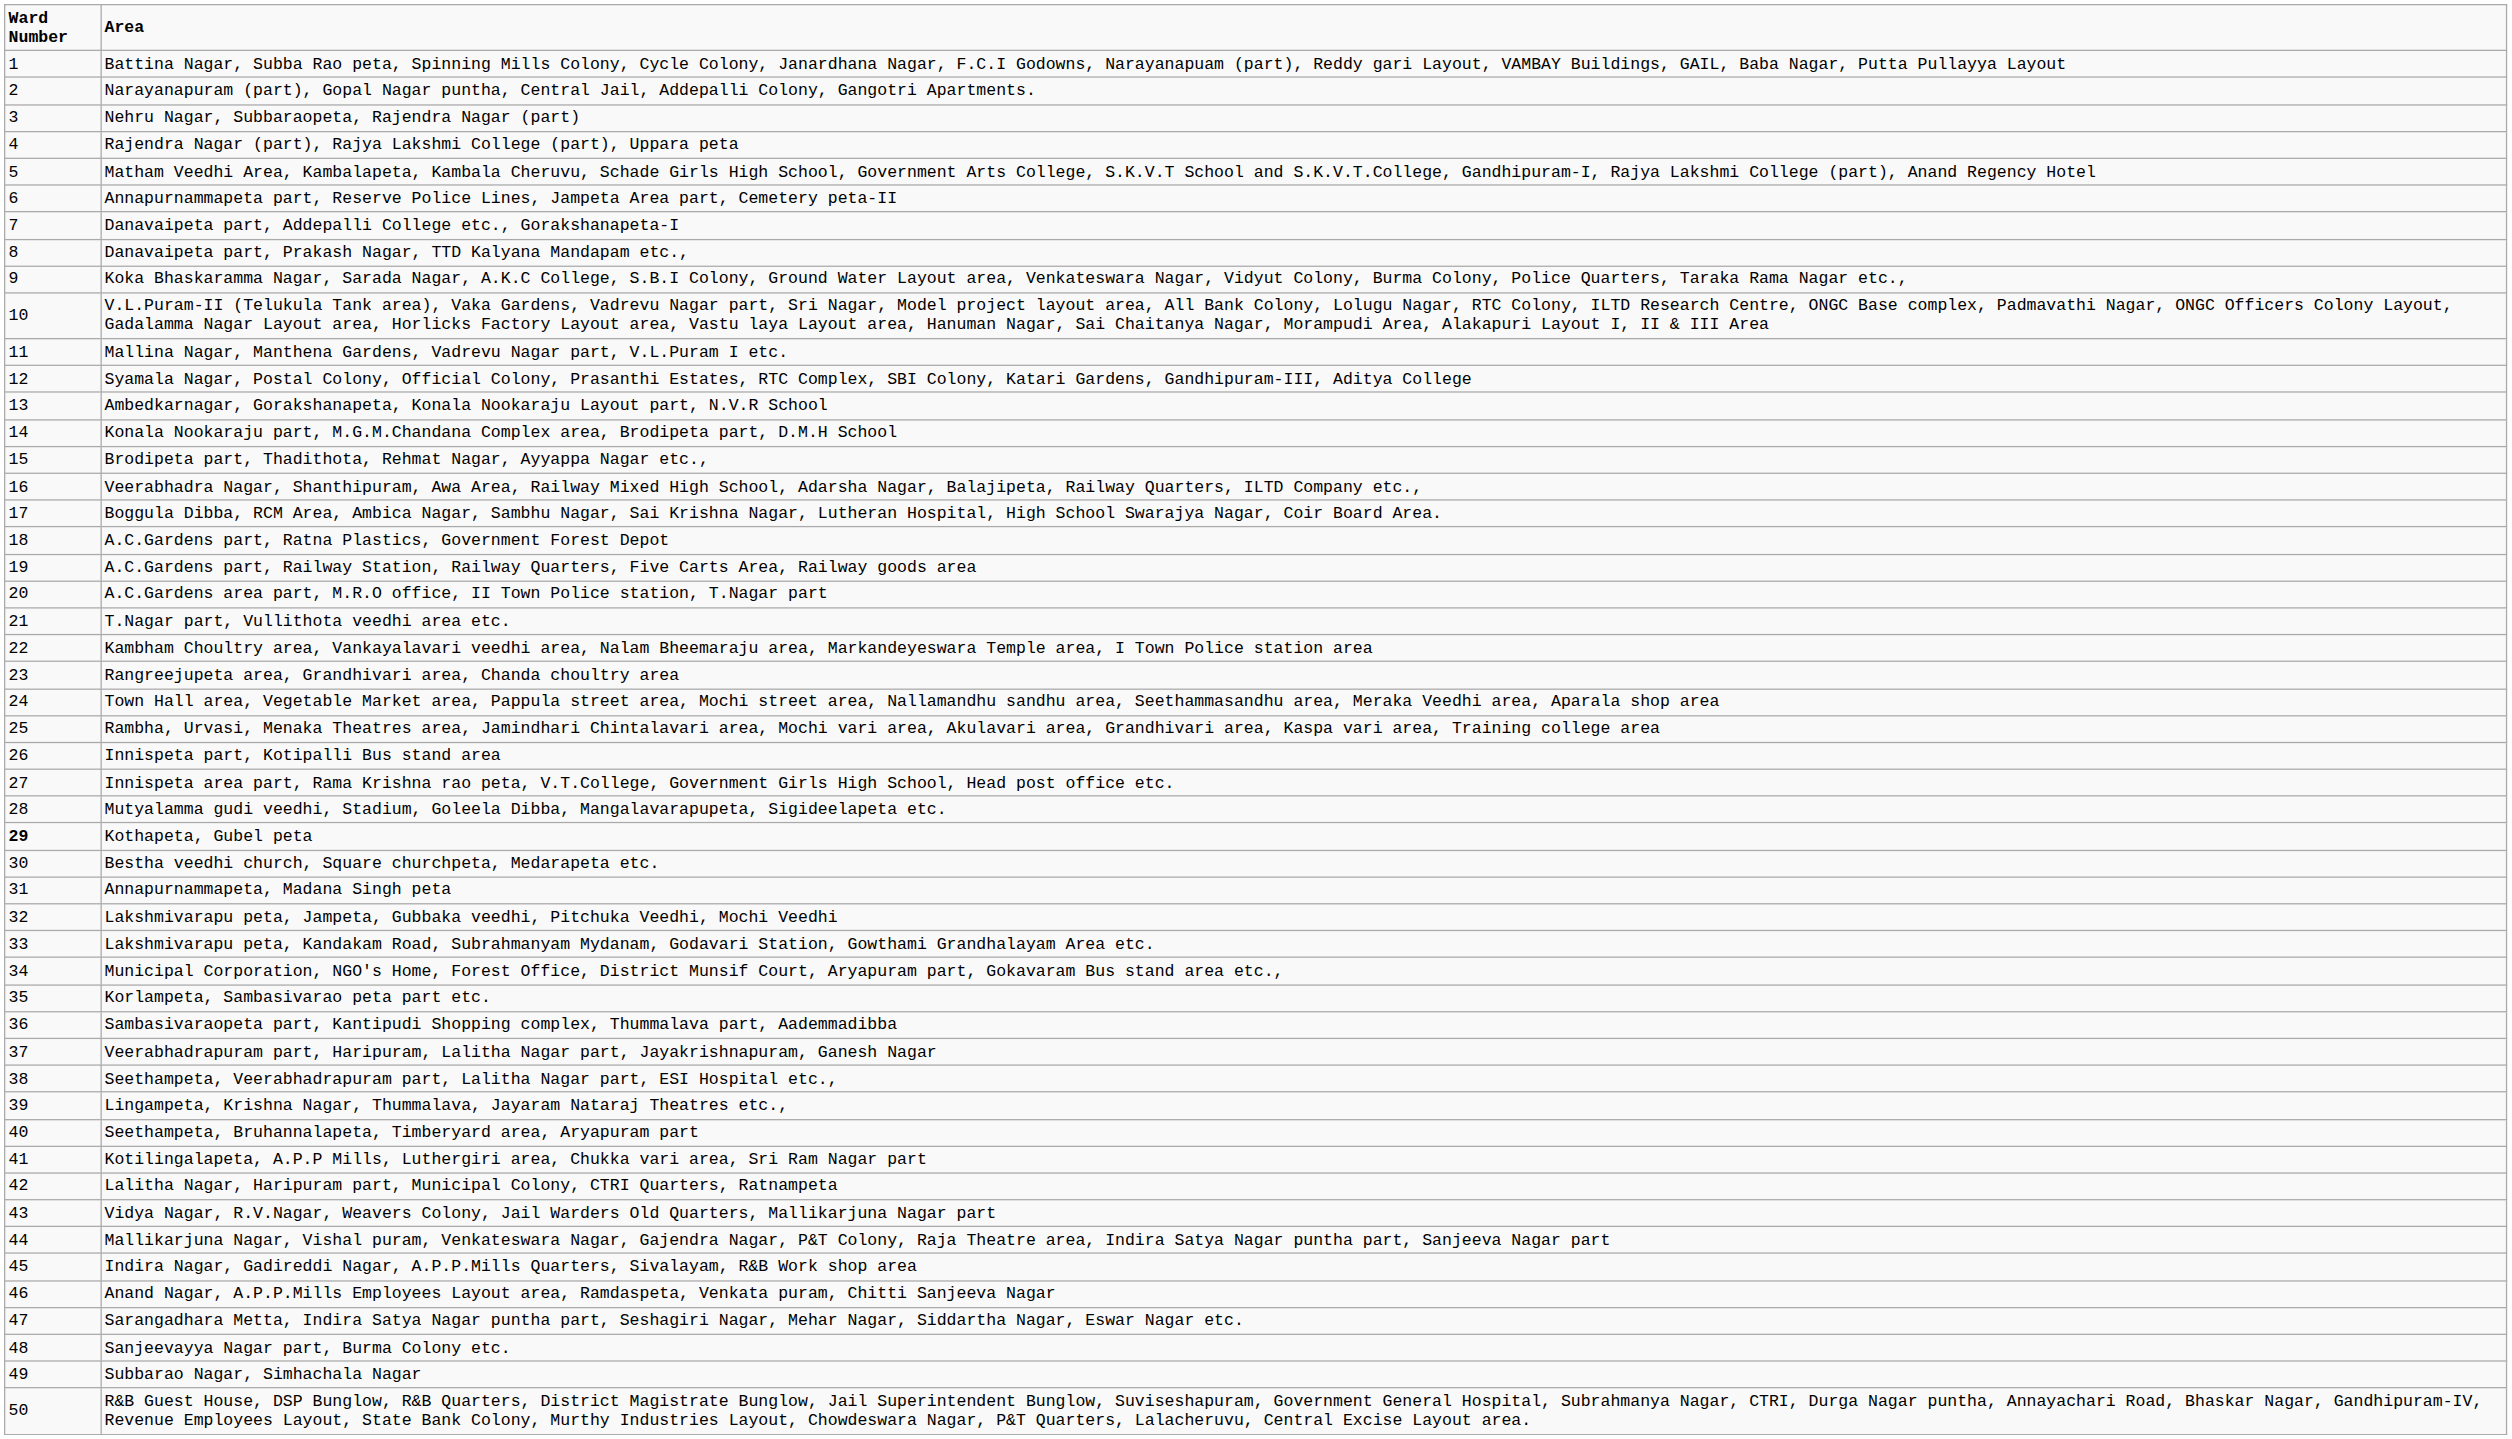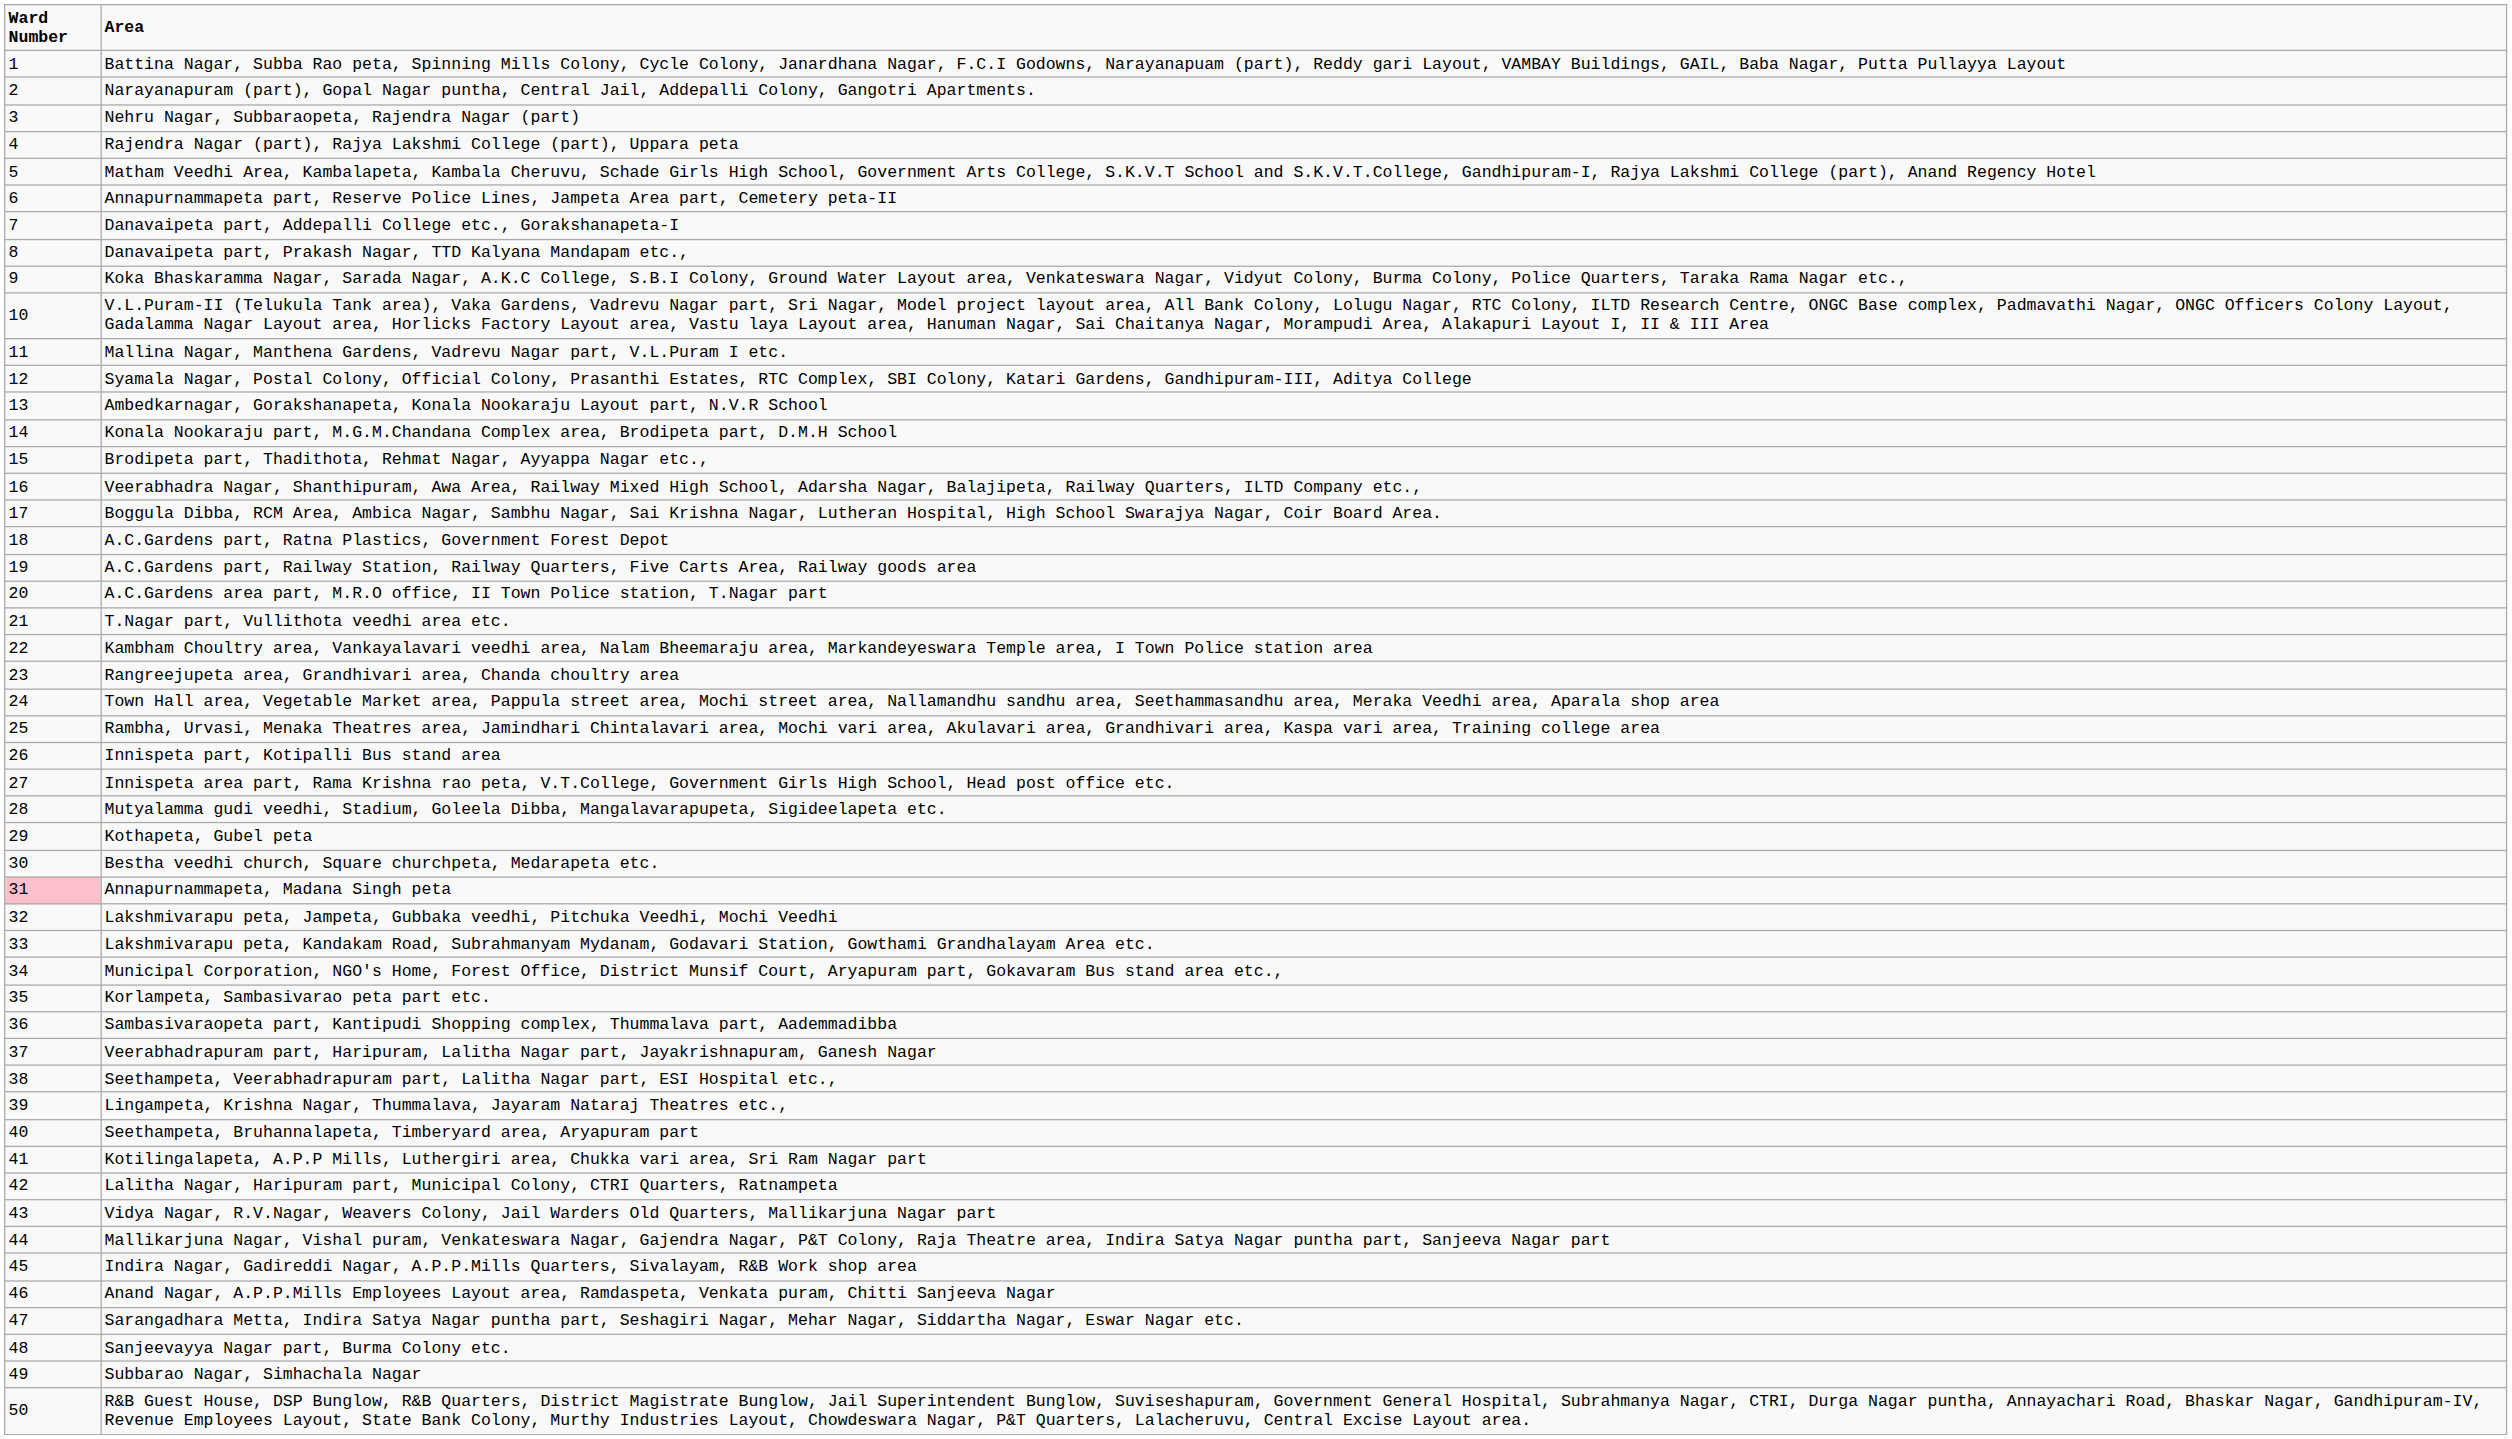(18, 837) bold -> (18, 837) normal
(18, 890) no background -> (18, 890) pink background
